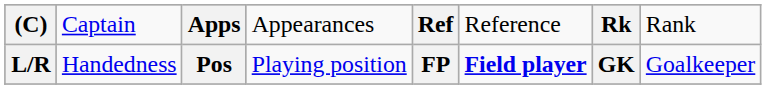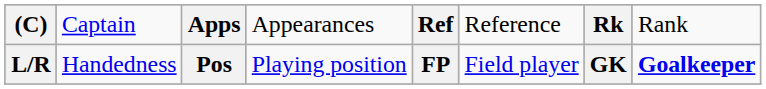(526, 63) bold -> (522, 63) normal
(701, 63) normal -> (697, 63) bold
